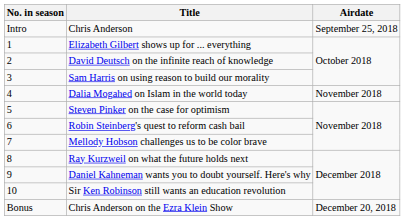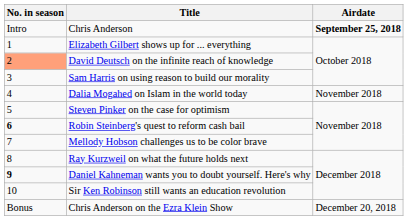(357, 28) normal -> (358, 28) bold
(9, 61) no background -> (9, 61) lightsalmon background
(9, 126) normal -> (9, 126) bold
(9, 175) normal -> (9, 175) bold
